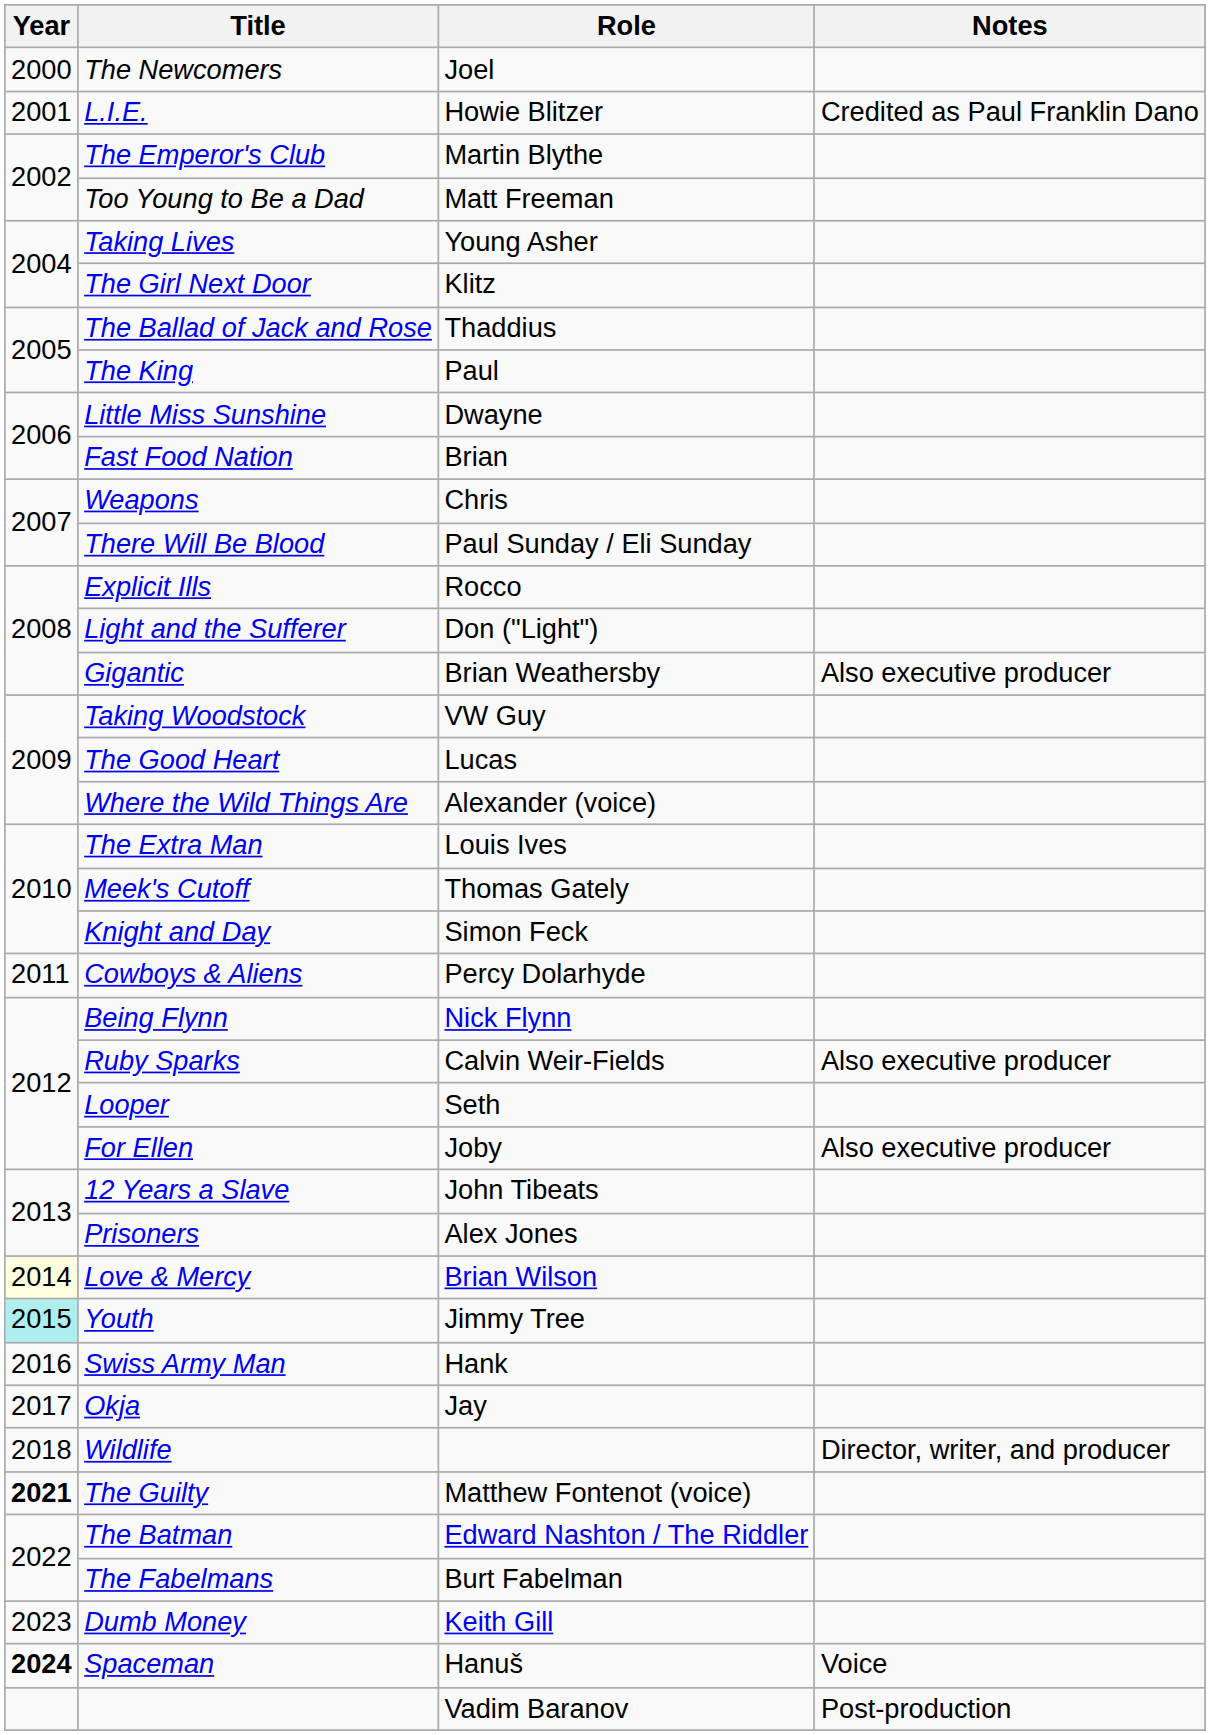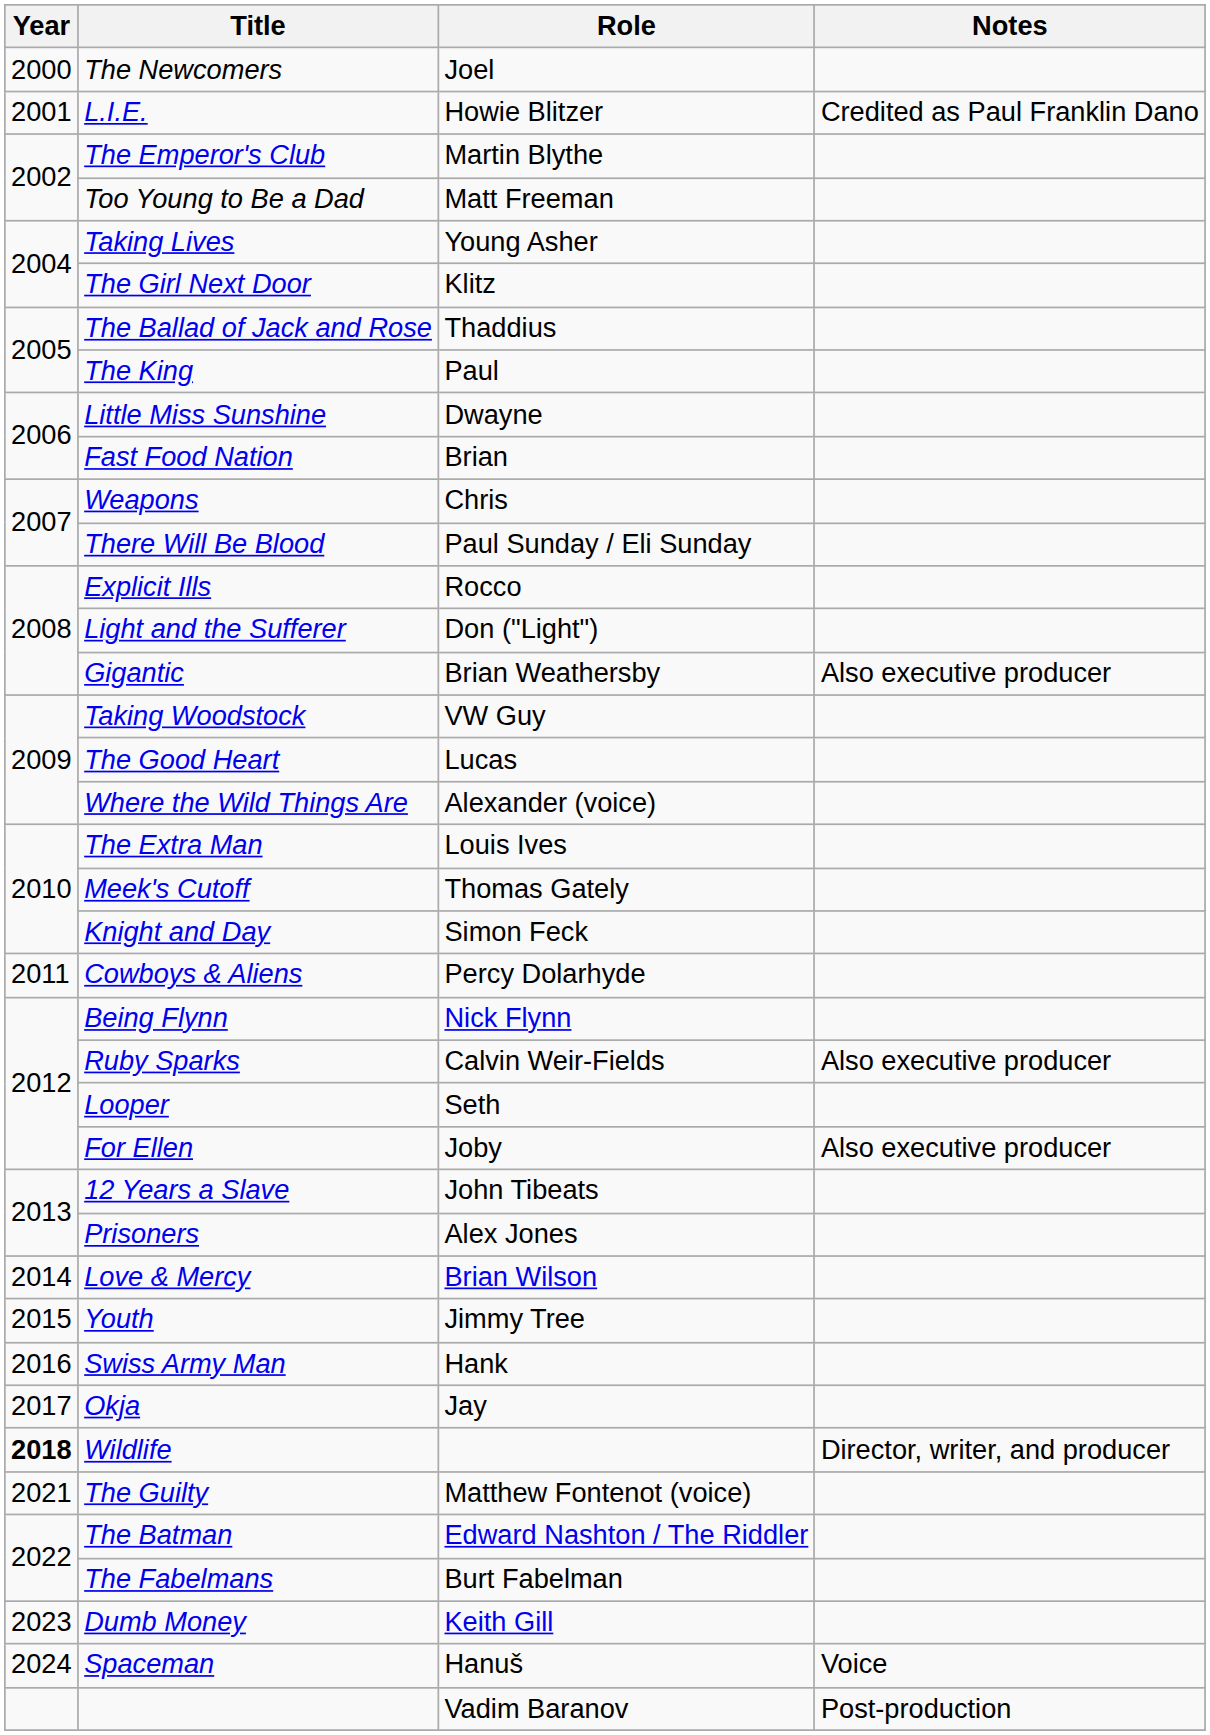(41, 1277) lightyellow background -> (41, 1277) no background
(41, 1320) paleturquoise background -> (41, 1320) no background
(41, 1449) normal -> (41, 1449) bold
(41, 1492) bold -> (41, 1492) normal
(41, 1665) bold -> (41, 1665) normal
